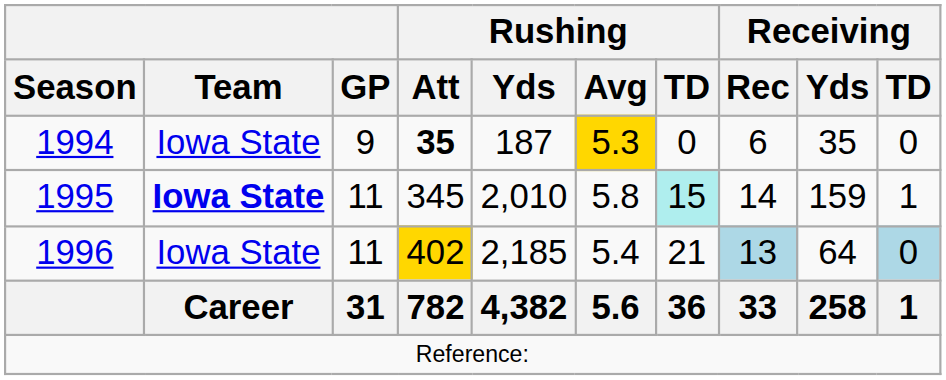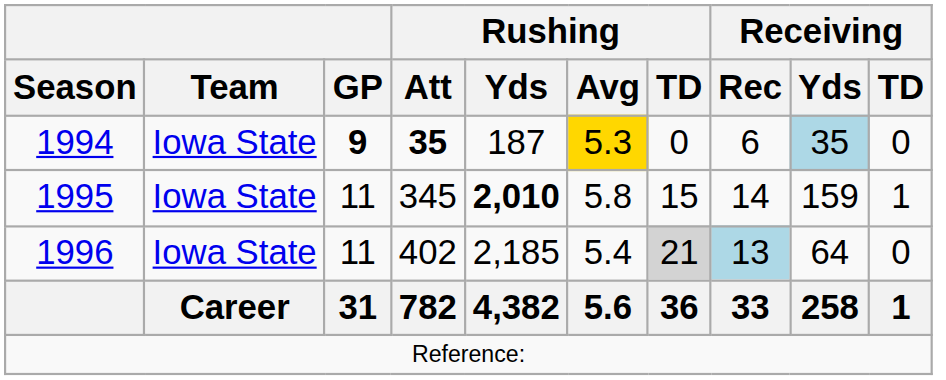(365, 142) normal -> (358, 142) bold
(838, 142) no background -> (830, 142) lightblue background
(238, 197) bold -> (235, 197) normal
(524, 197) normal -> (516, 197) bold
(687, 197) paleturquoise background -> (679, 197) no background
(436, 252) gold background -> (428, 252) no background
(687, 252) no background -> (679, 252) lightgrey background
(909, 252) lightblue background -> (901, 252) no background
